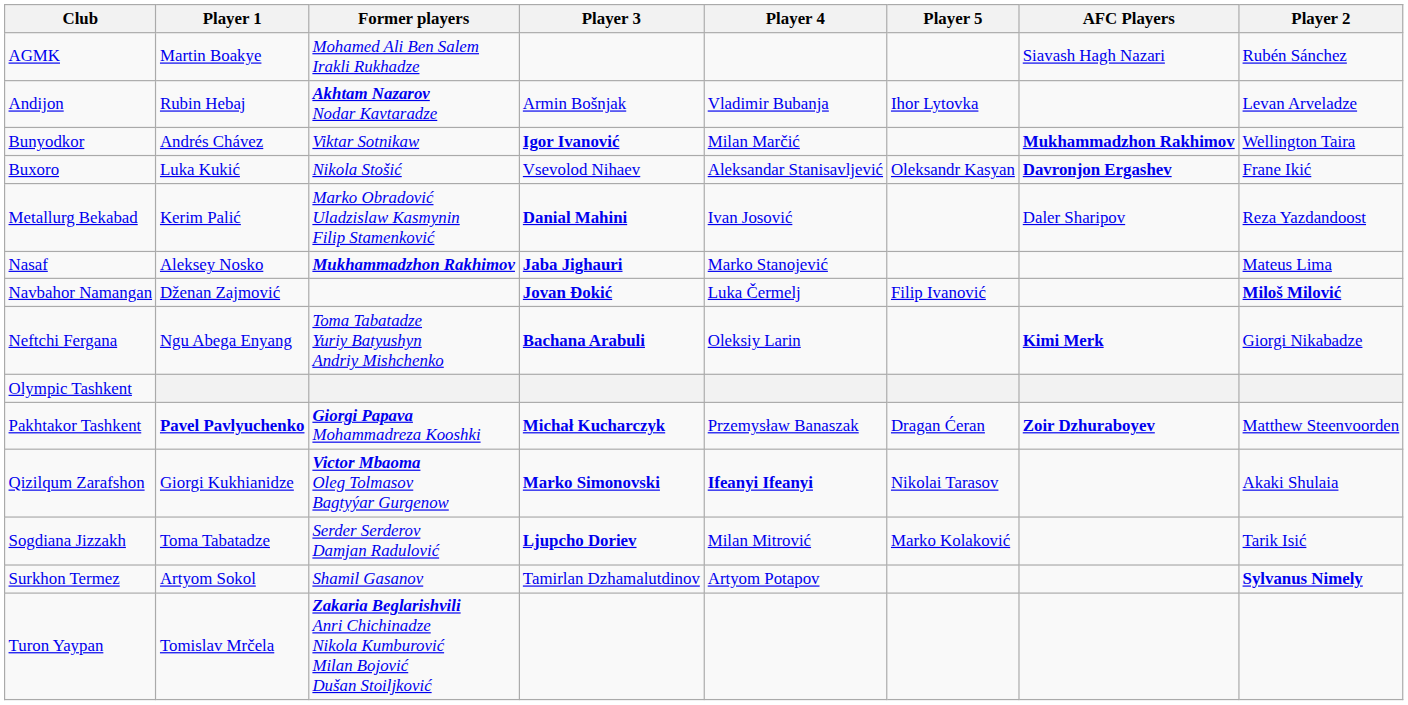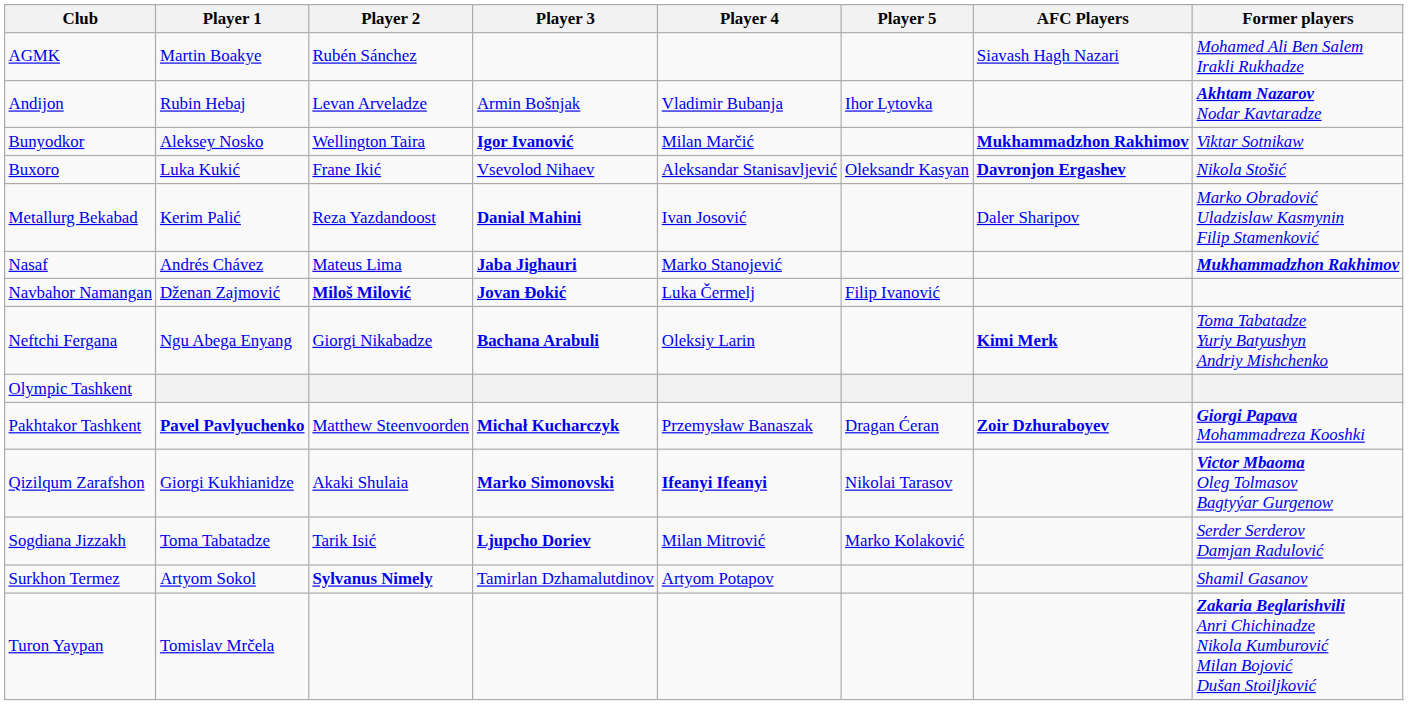columns swapped: (1321, 18) <-> (414, 18)
(212, 141) Andrés Chávez -> (212, 141) Aleksey Nosko
(212, 265) Aleksey Nosko -> (212, 265) Andrés Chávez
